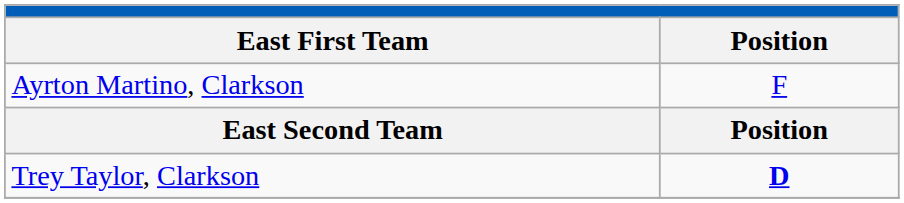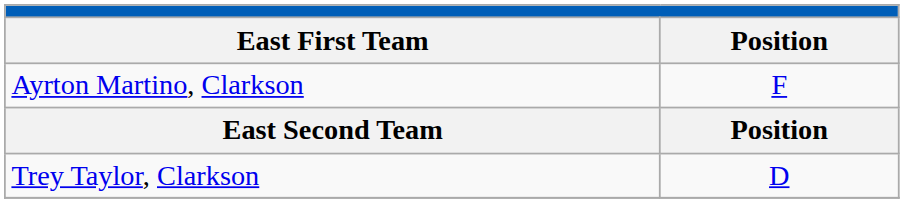(779, 174) bold -> (779, 174) normal
